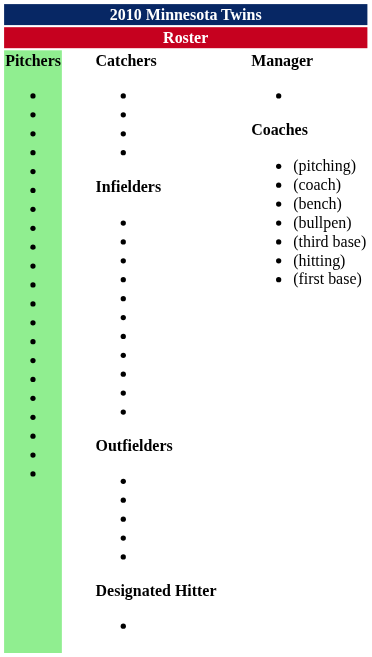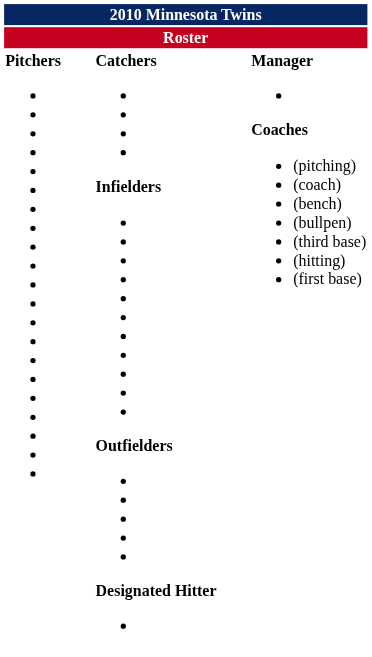(33, 267) lightgreen background -> (33, 267) no background
